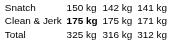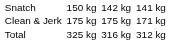(82, 21) bold -> (82, 21) normal
